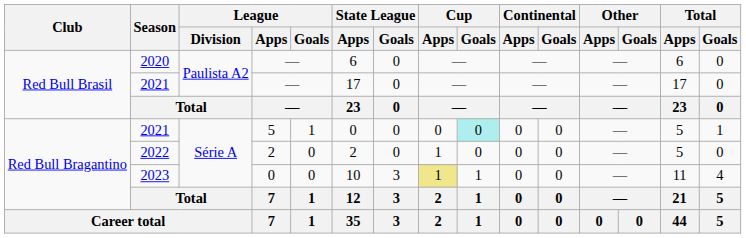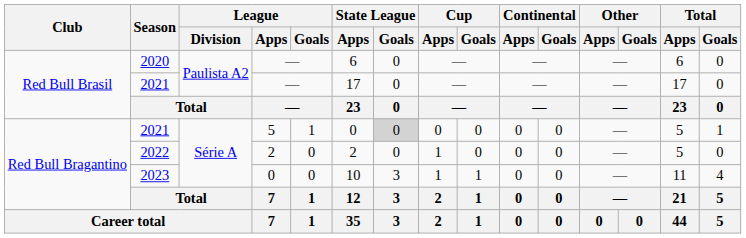(396, 130) no background -> (396, 130) lightgrey background
(478, 130) paleturquoise background -> (478, 130) no background
(438, 175) khaki background -> (438, 175) no background
